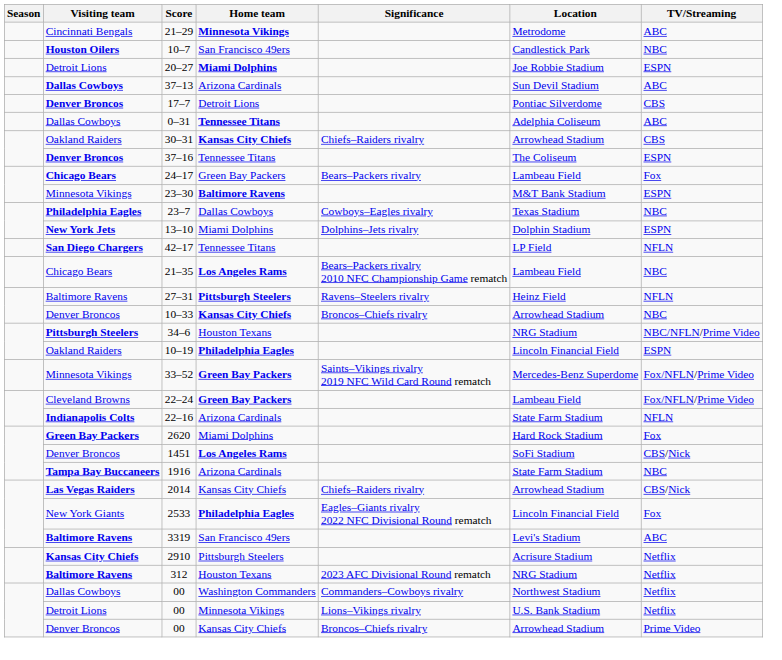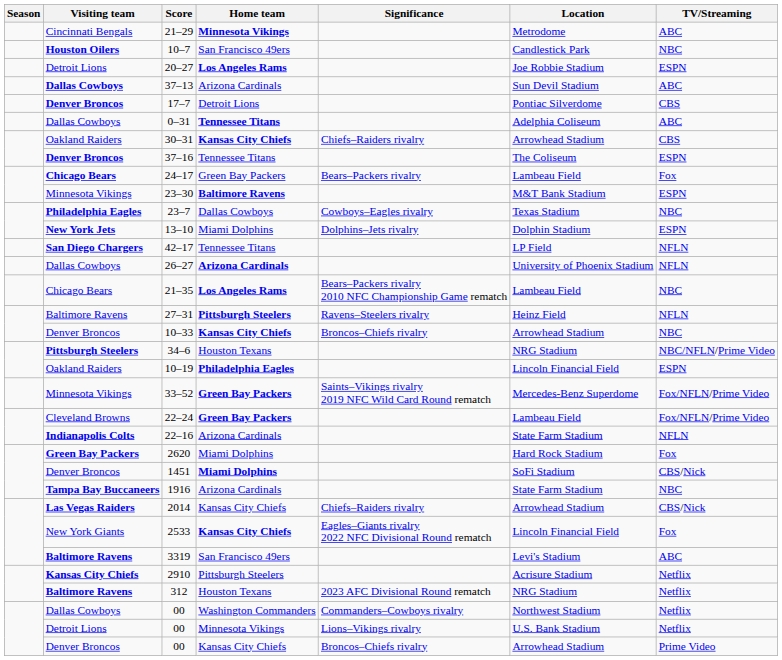(238, 67) Miami Dolphins -> (243, 67) Los Angeles Rams
+ row: (83, 265)
(243, 453) Los Angeles Rams -> (238, 471) Miami Dolphins
(246, 513) Philadelphia Eagles -> (245, 531) Kansas City Chiefs
